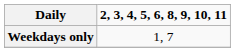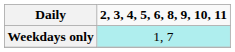(163, 36) no background -> (163, 36) paleturquoise background
